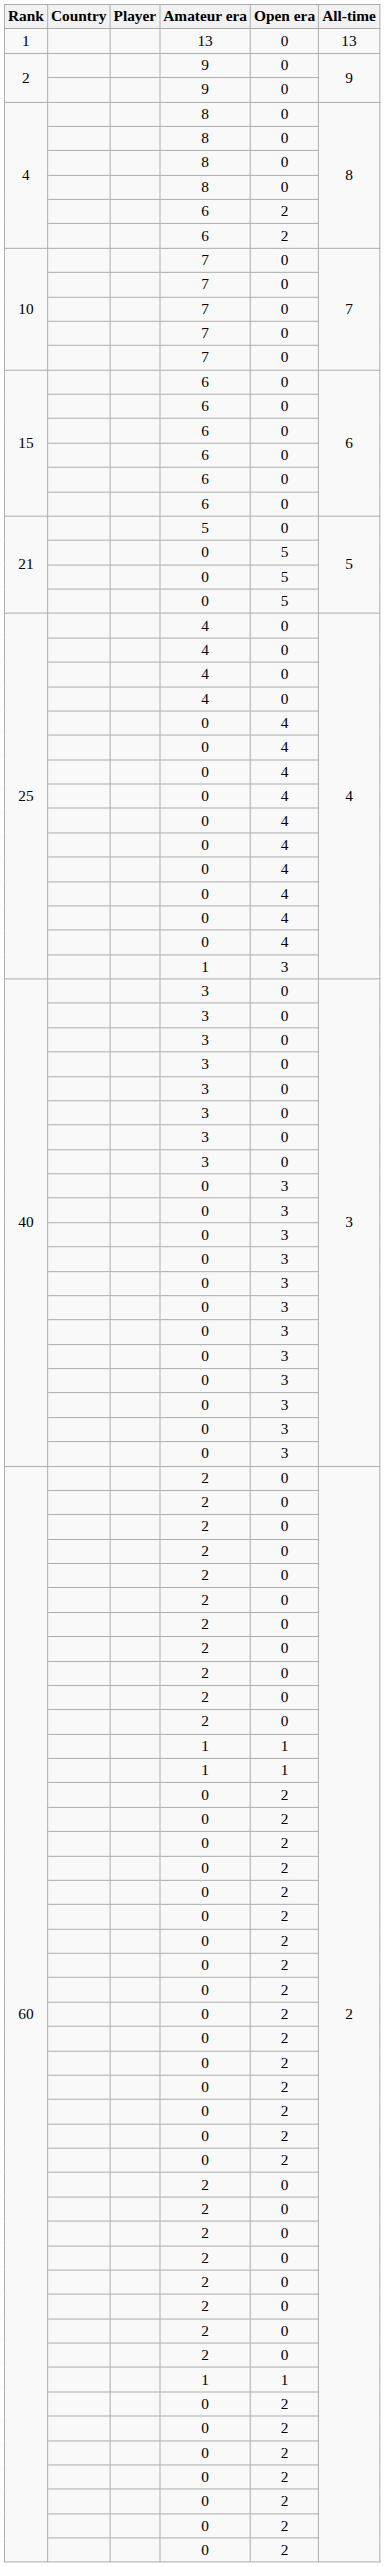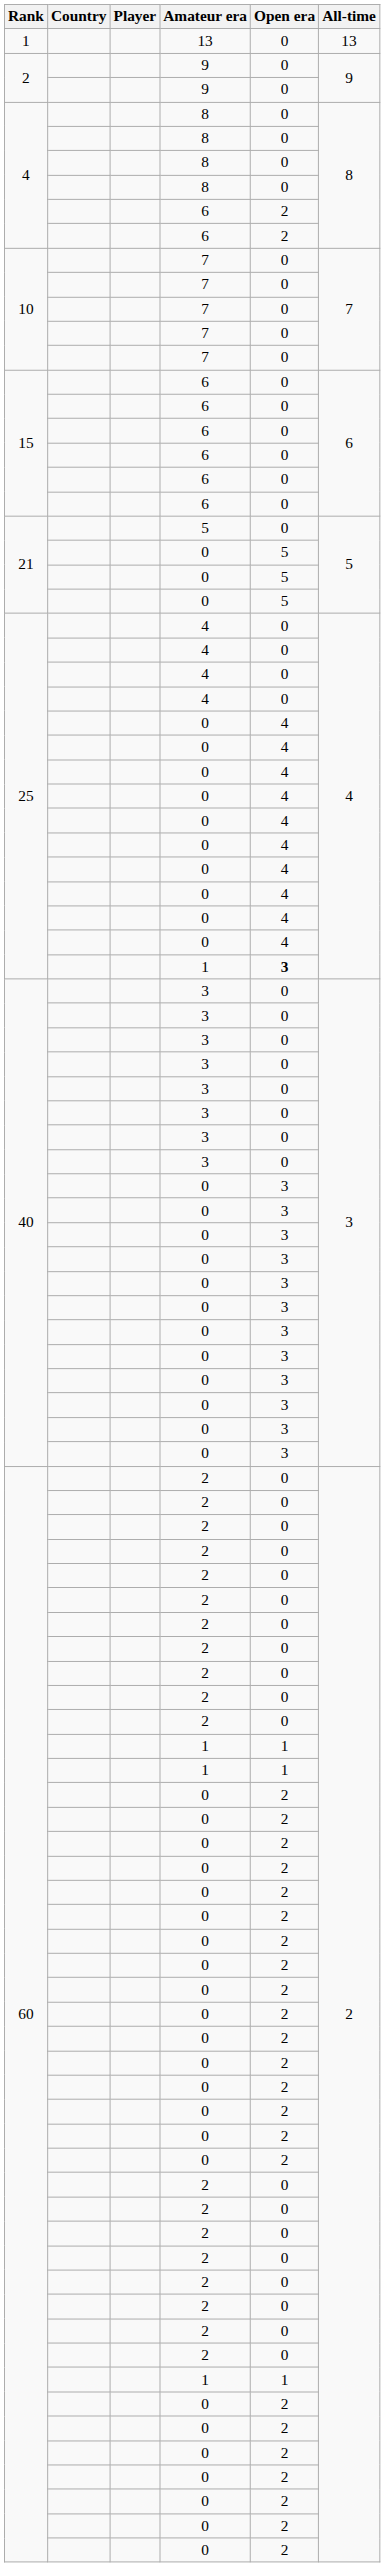(285, 966) normal -> (285, 966) bold
